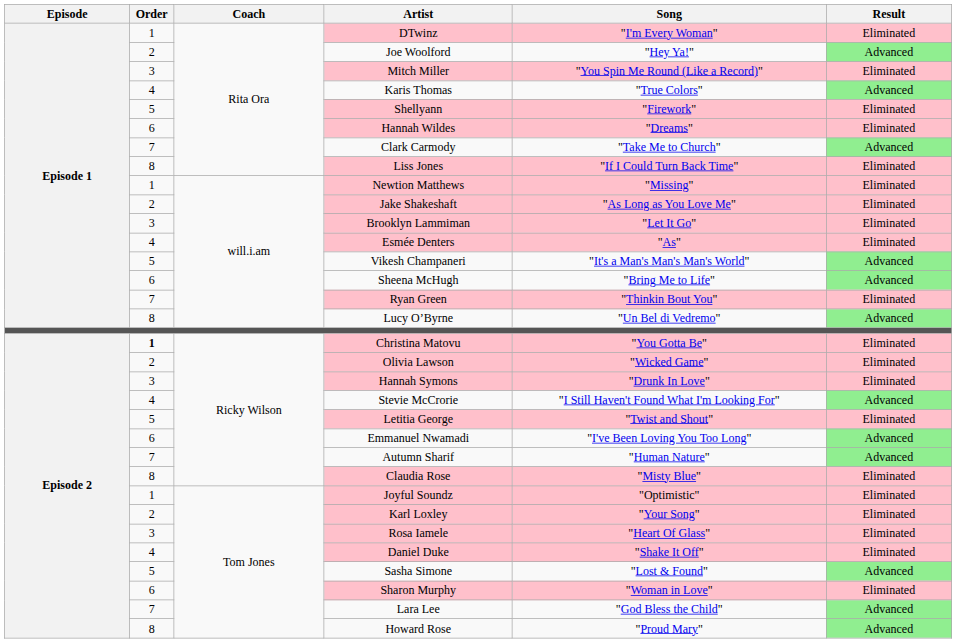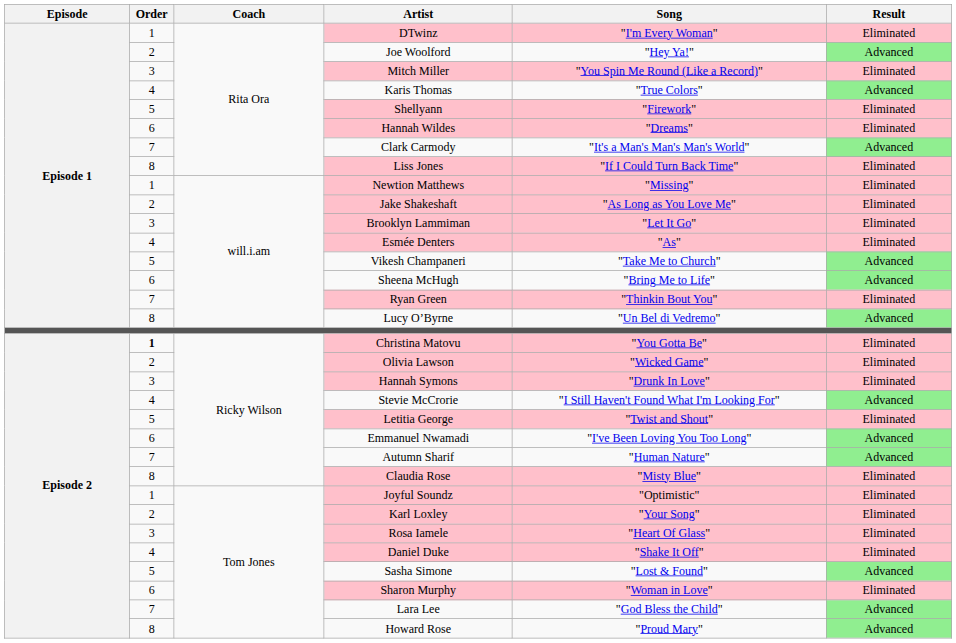(669, 147) "Take Me to Church" -> (669, 147) "It's a Man's Man's Man's World"
(669, 261) "It's a Man's Man's Man's World" -> (669, 261) "Take Me to Church"
